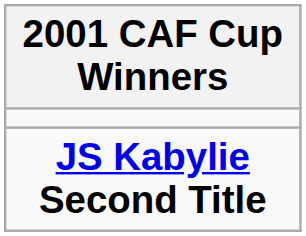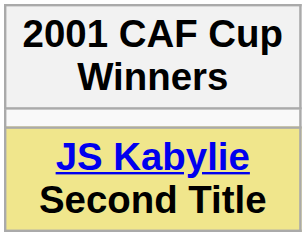(153, 178) no background -> (153, 178) khaki background
